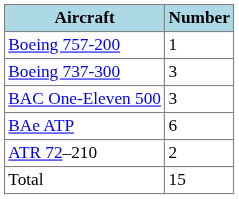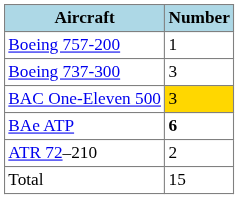(173, 99) no background -> (173, 99) gold background
(173, 126) normal -> (173, 126) bold
